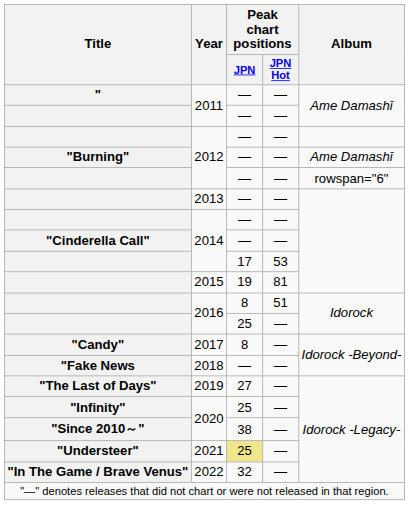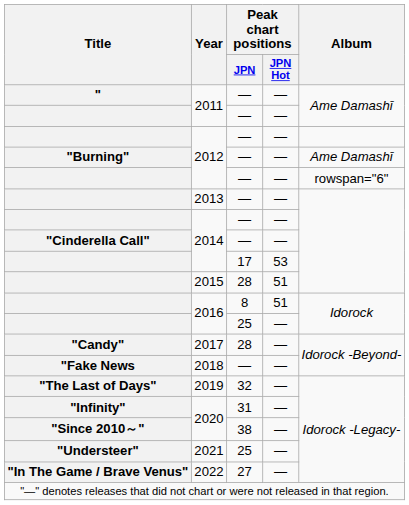(245, 282) 19 -> (245, 282) 28
(280, 282) 81 -> (280, 282) 51
(245, 344) 8 -> (245, 344) 28
(245, 386) 27 -> (245, 386) 32
(245, 407) 25 -> (245, 407) 31
(245, 451) khaki background -> (245, 451) no background
(245, 472) 32 -> (245, 472) 27
